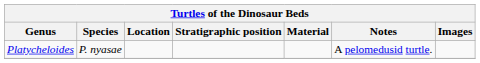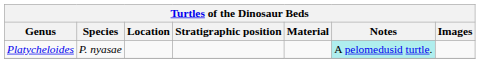(383, 49) no background -> (383, 49) paleturquoise background
